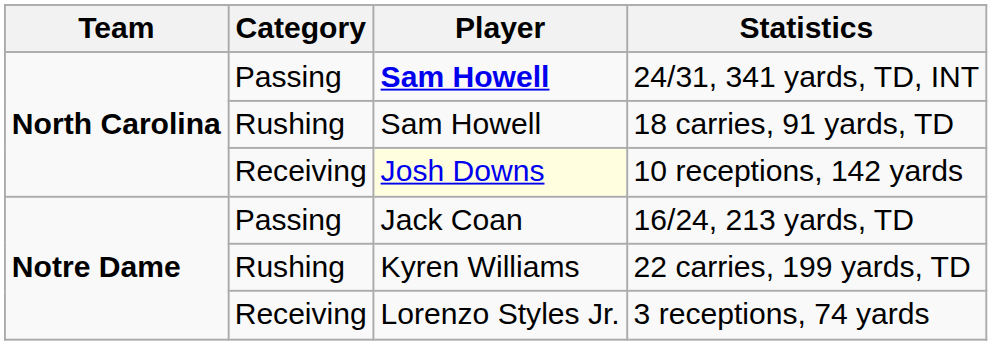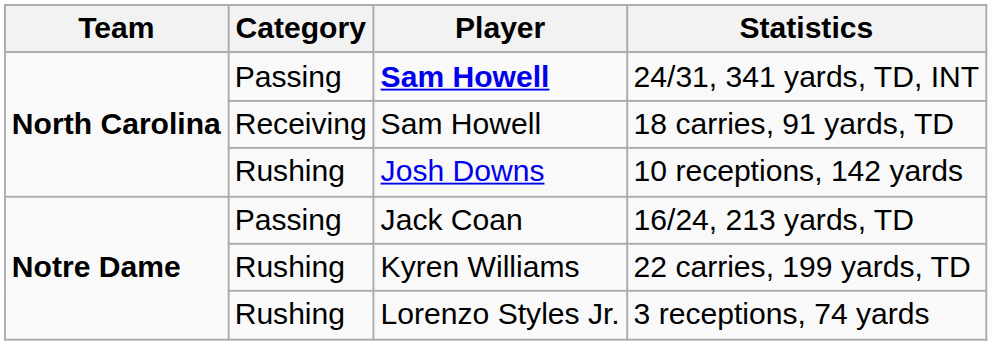(290, 123) Rushing -> (301, 123) Receiving
(301, 171) Receiving -> (290, 171) Rushing
(463, 171) lightyellow background -> (463, 171) no background
(301, 314) Receiving -> (290, 314) Rushing
